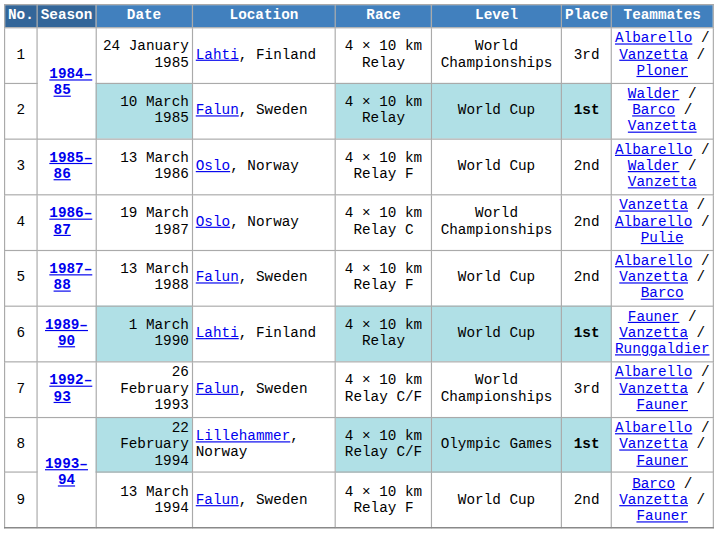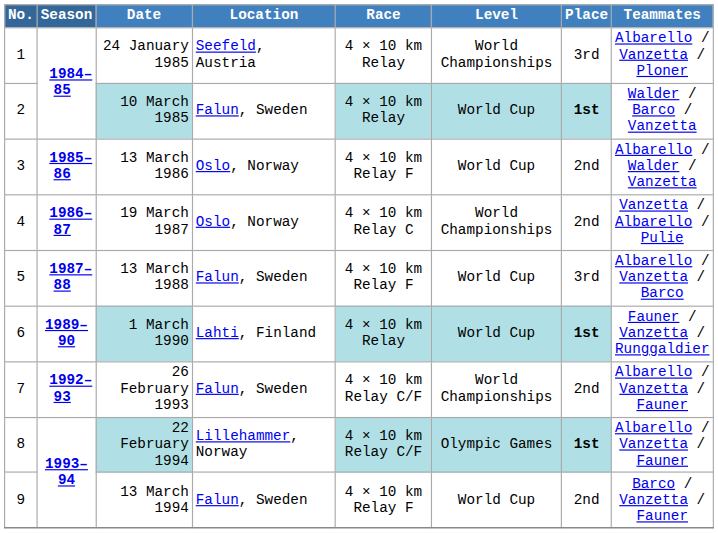(256, 56) Lahti, Finland -> (230, 56) Seefeld, Austria
(587, 278) 2nd -> (587, 278) 3rd
(587, 389) 3rd -> (587, 389) 2nd
